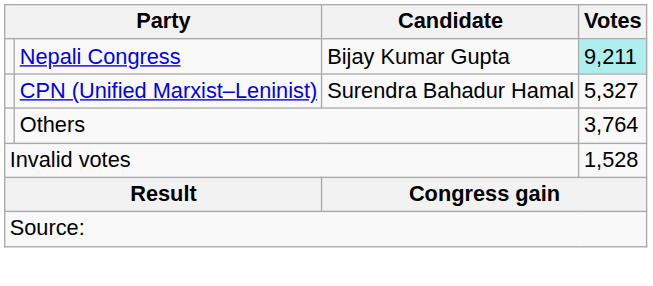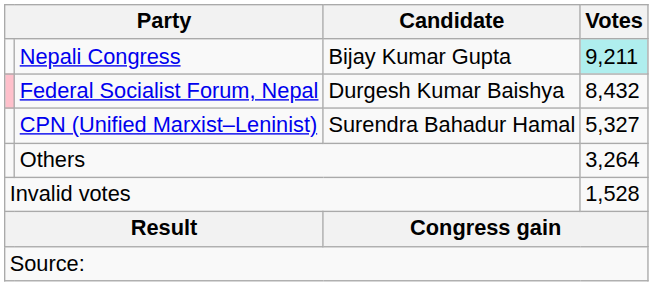+ row: (169, 90)
(611, 125) 3,764 -> (612, 159) 3,264
